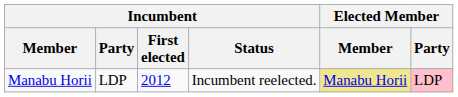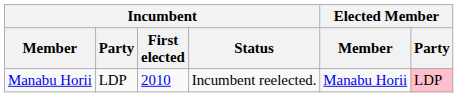(156, 80) 2012 -> (156, 80) 2010
(365, 80) khaki background -> (365, 80) no background
